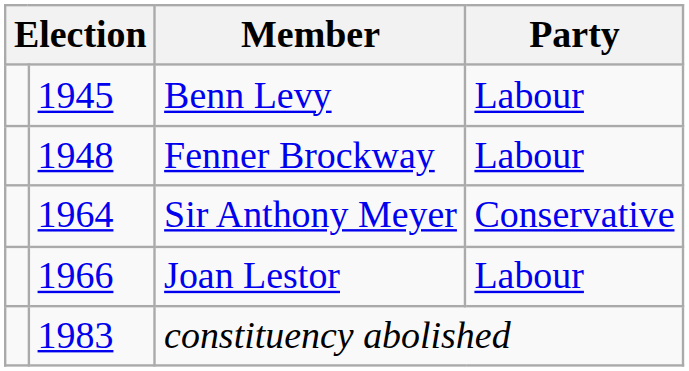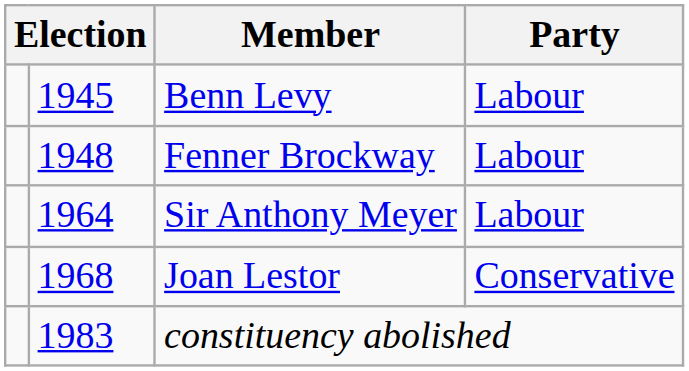(574, 214) Conservative -> (529, 214) Labour
(76, 275) 1966 -> (76, 275) 1968
(529, 275) Labour -> (574, 275) Conservative
